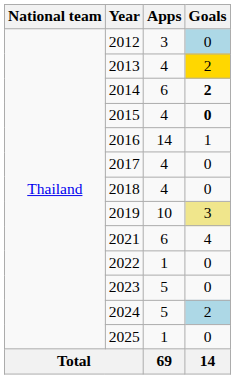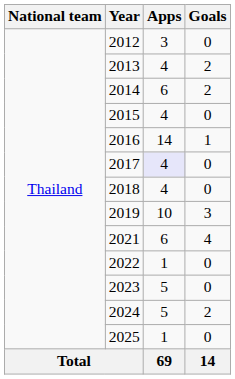(208, 41) lightblue background -> (208, 41) no background
(208, 66) gold background -> (208, 66) no background
(208, 90) bold -> (208, 90) normal
(208, 115) bold -> (208, 115) normal
(164, 164) no background -> (164, 164) lavender background
(208, 213) khaki background -> (208, 213) no background
(208, 312) lightblue background -> (208, 312) no background
